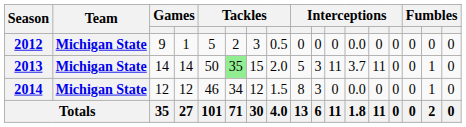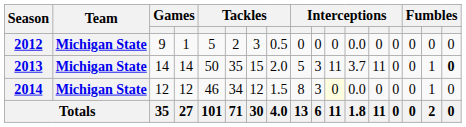(236, 66) lightgreen background -> (236, 66) no background
(451, 66) normal -> (451, 66) bold
(335, 89) no background -> (335, 89) lightyellow background
